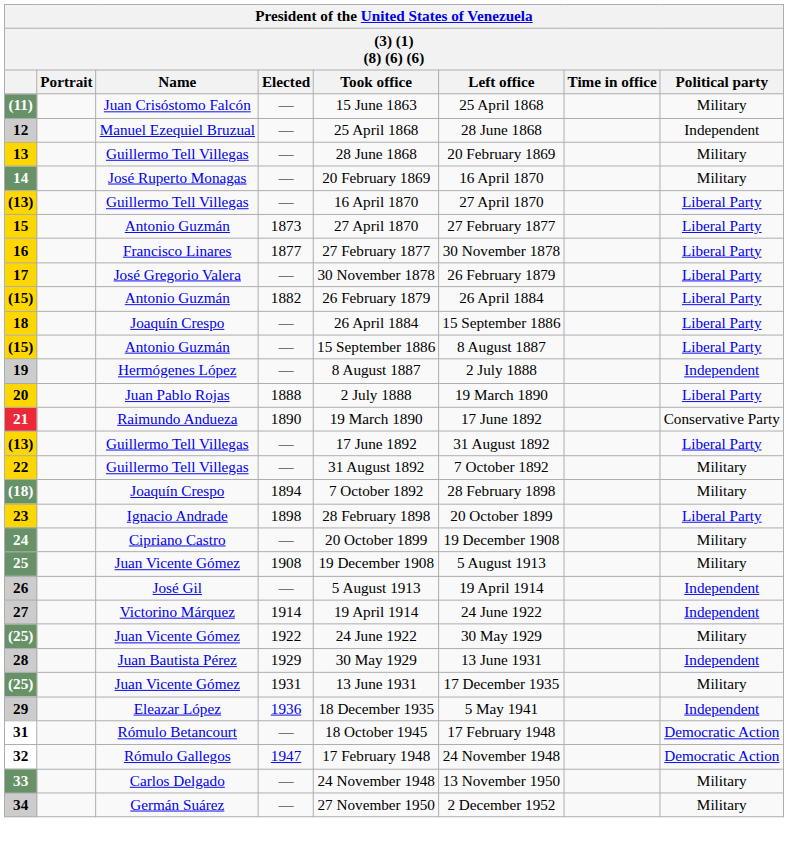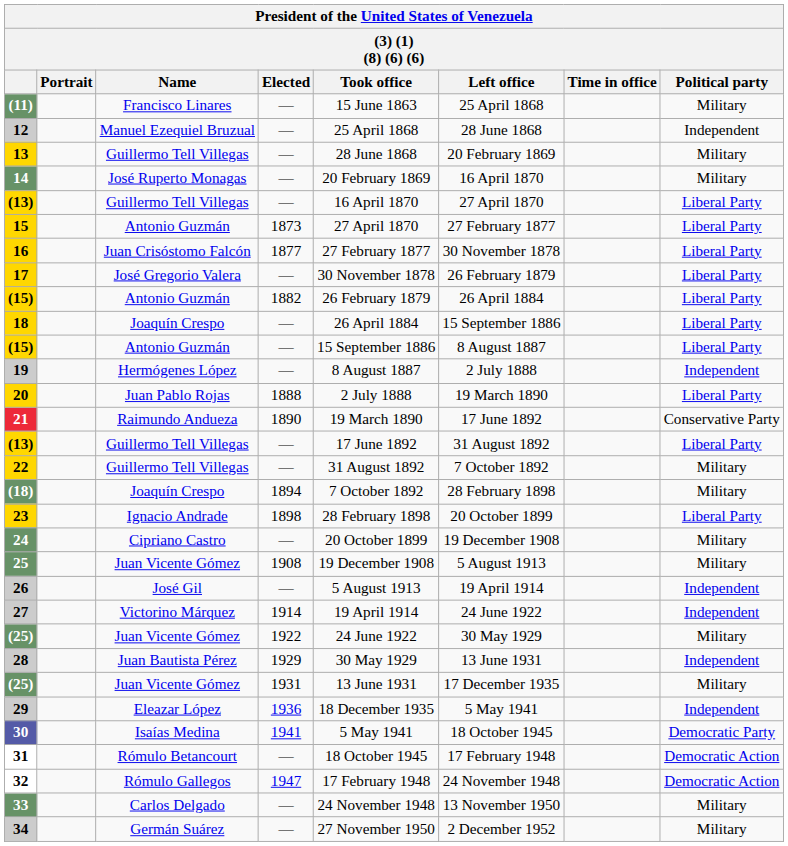(177, 105) Juan Crisóstomo Falcón -> (177, 105) Francisco Linares
(177, 250) Francisco Linares -> (177, 250) Juan Crisóstomo Falcón
+ row: (21, 732)
